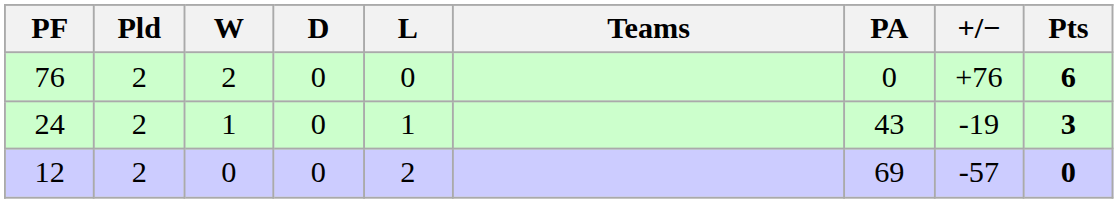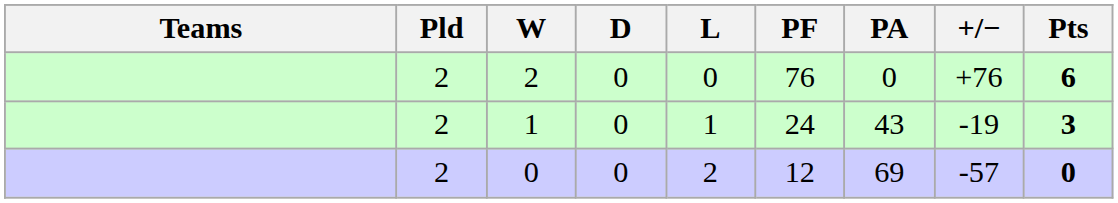columns swapped: (649, 28) <-> (50, 28)
